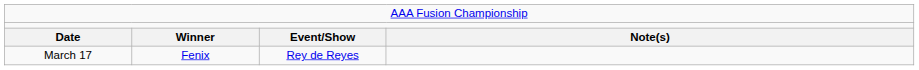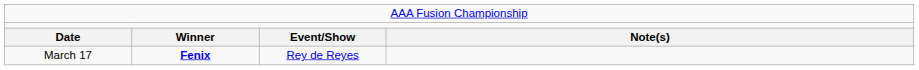(195, 55) normal -> (195, 55) bold
